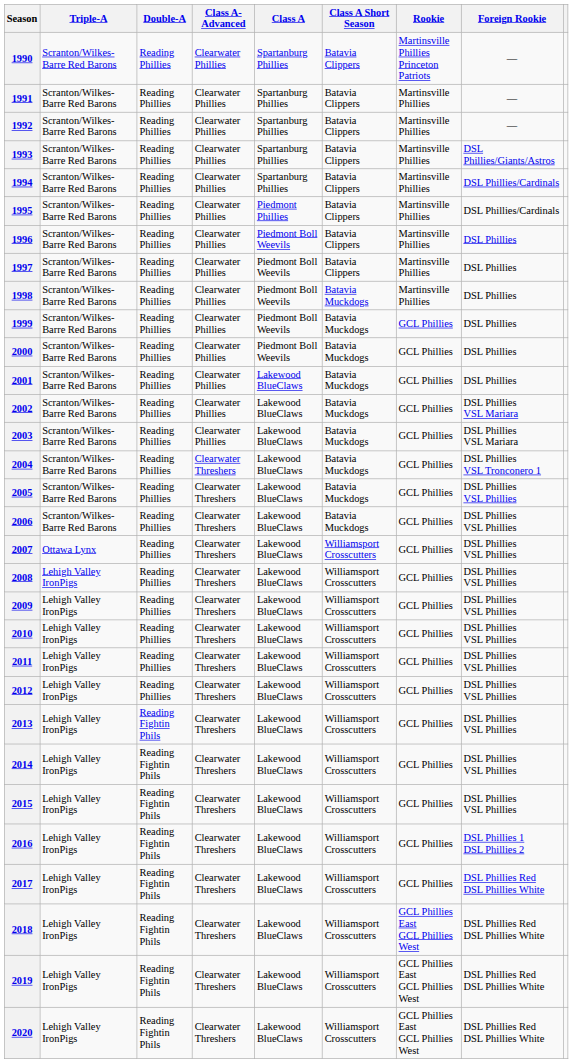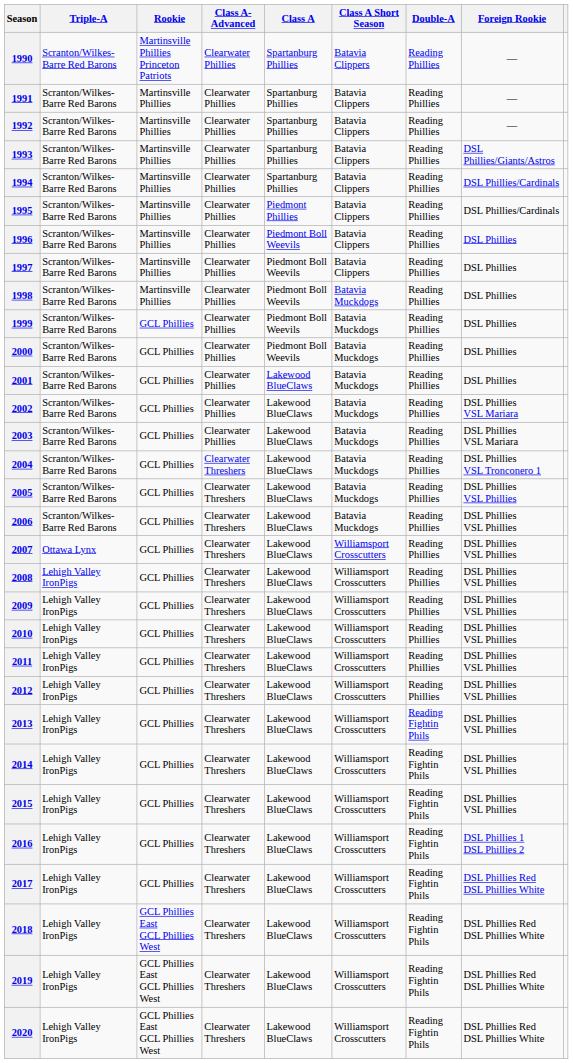columns swapped: (165, 18) <-> (429, 18)
